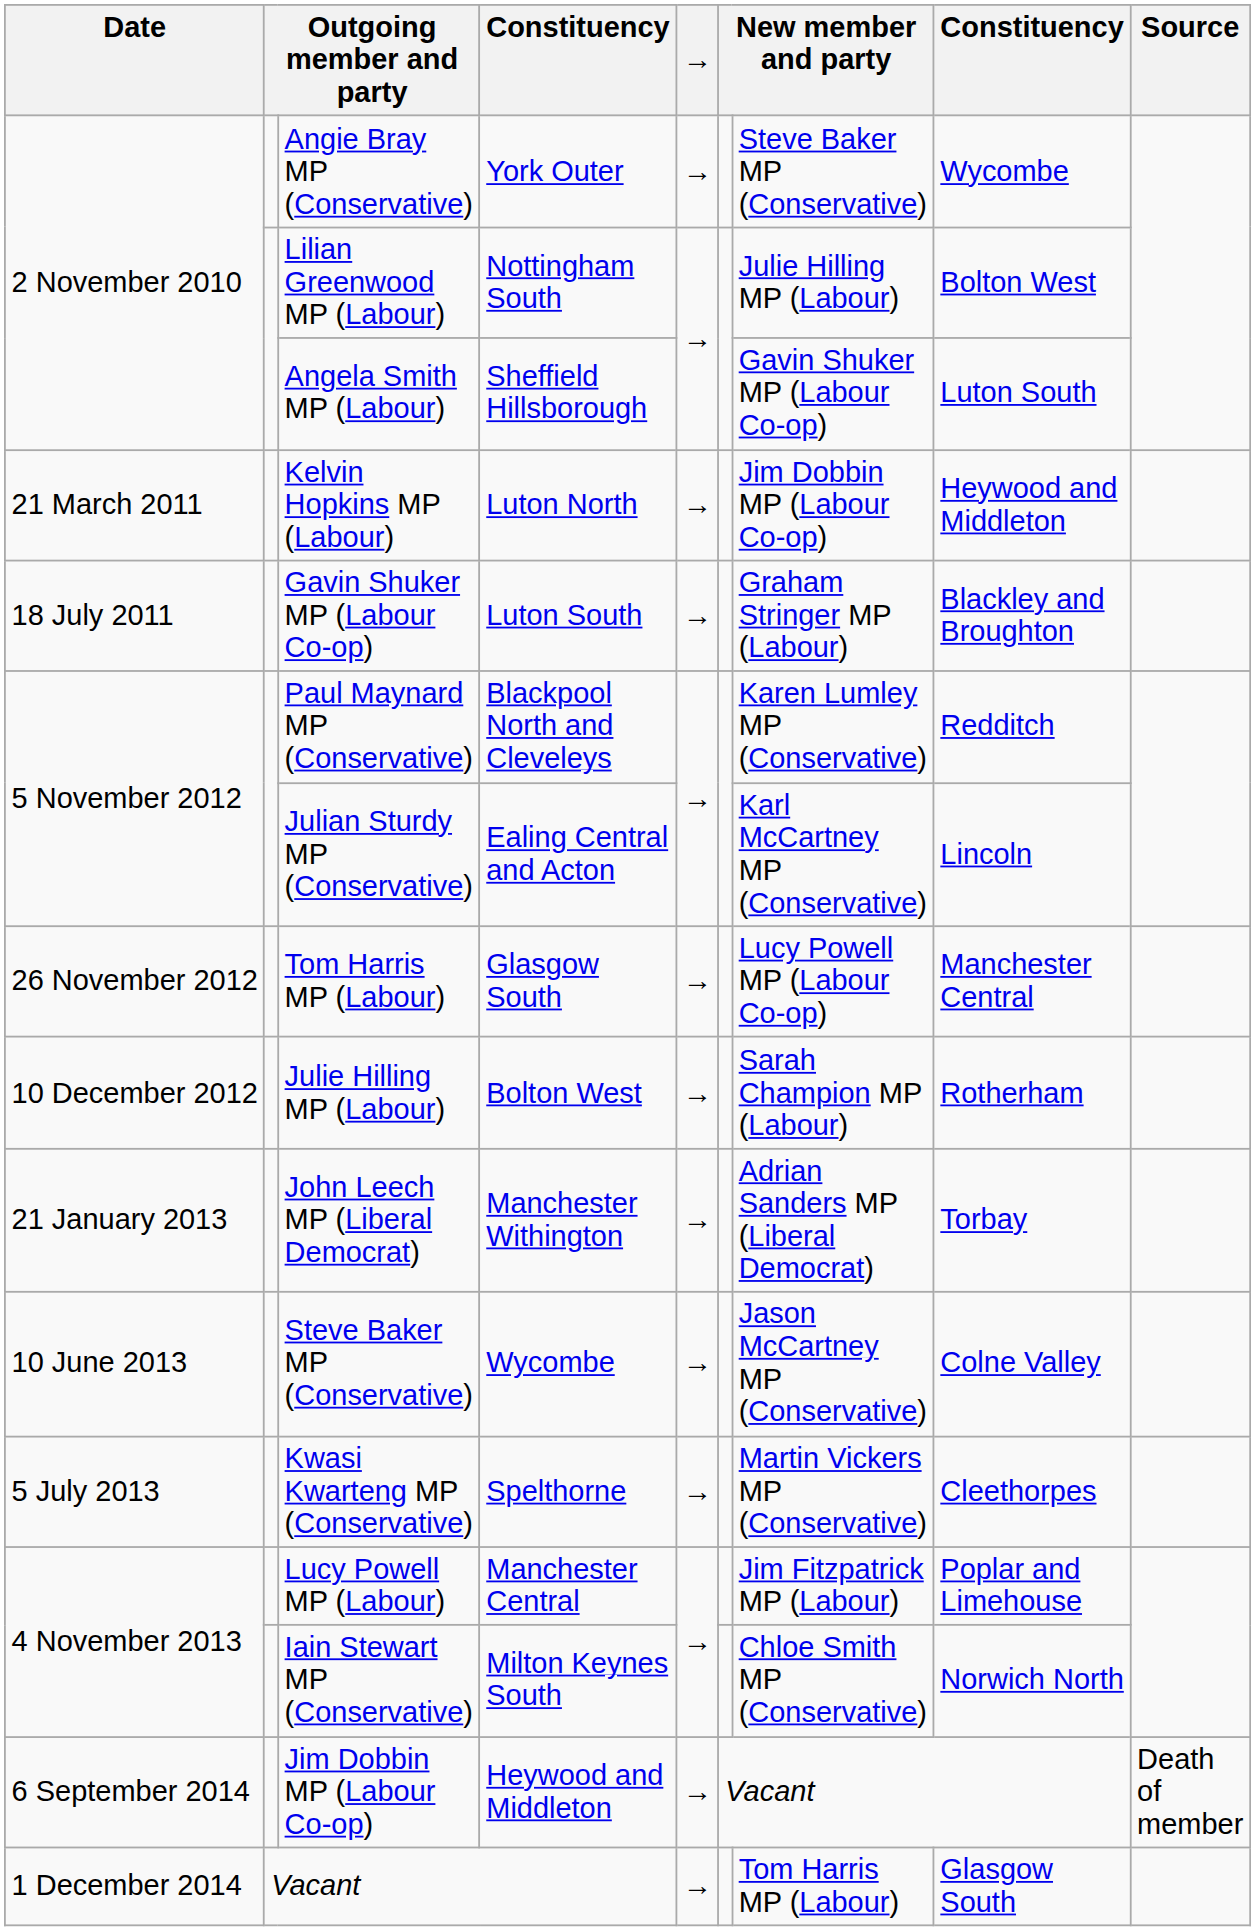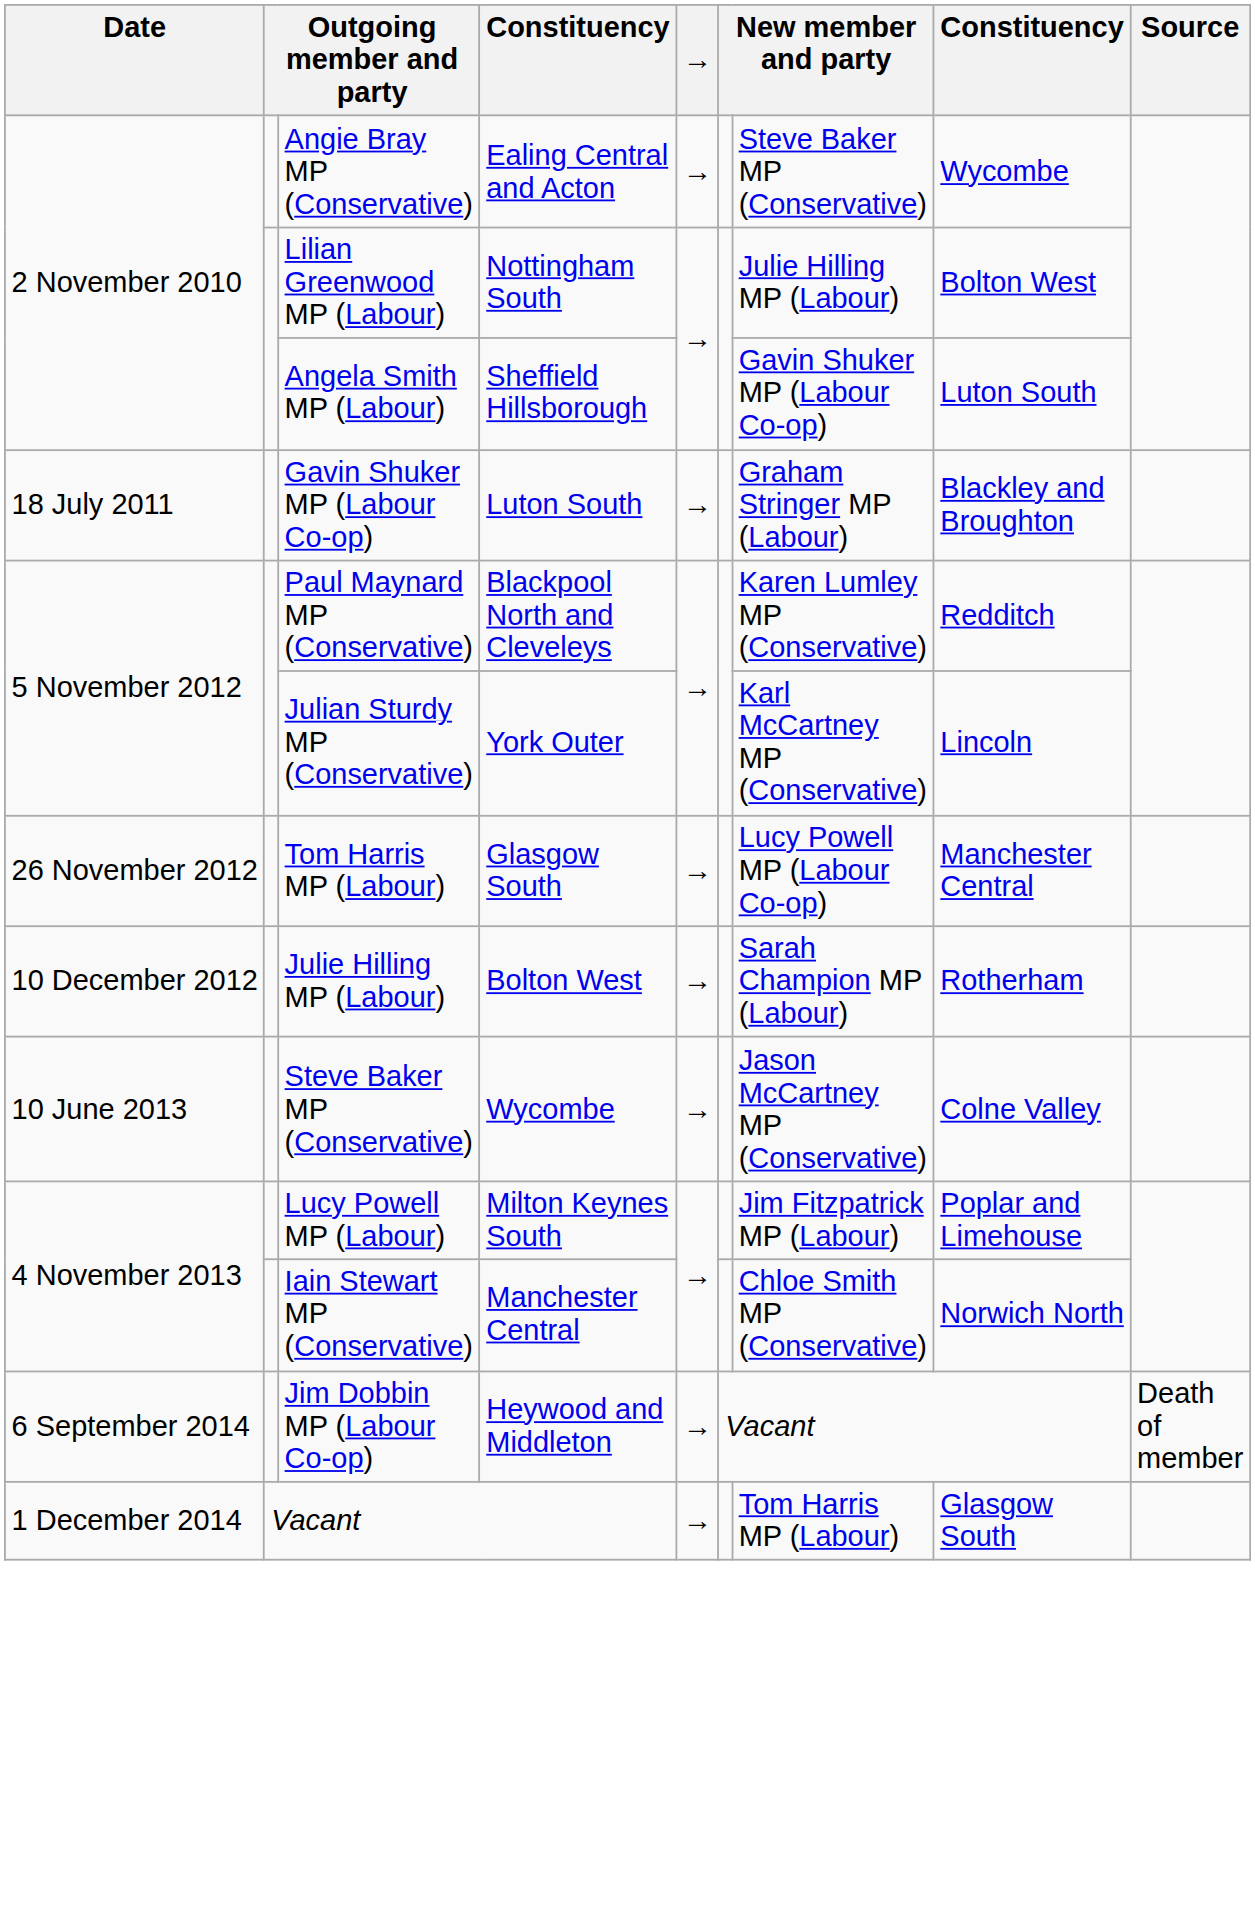(555, 171) York Outer -> (577, 171) Ealing Central and Acton
- row: (363, 504)
(577, 853) Ealing Central and Acton -> (555, 742) York Outer
- row: (359, 1219)
- row: (379, 1490)
(562, 1585) Manchester Central -> (577, 1219) Milton Keynes South
(577, 1680) Milton Keynes South -> (562, 1314) Manchester Central
